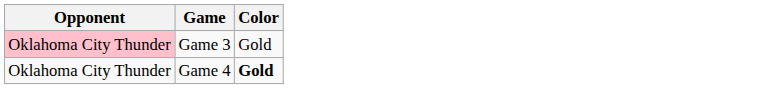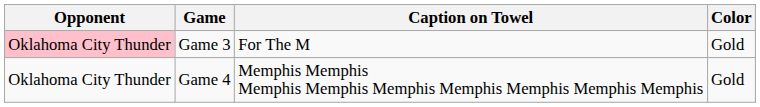+ column: (471, 17)
(256, 70) bold -> (728, 79) normal
